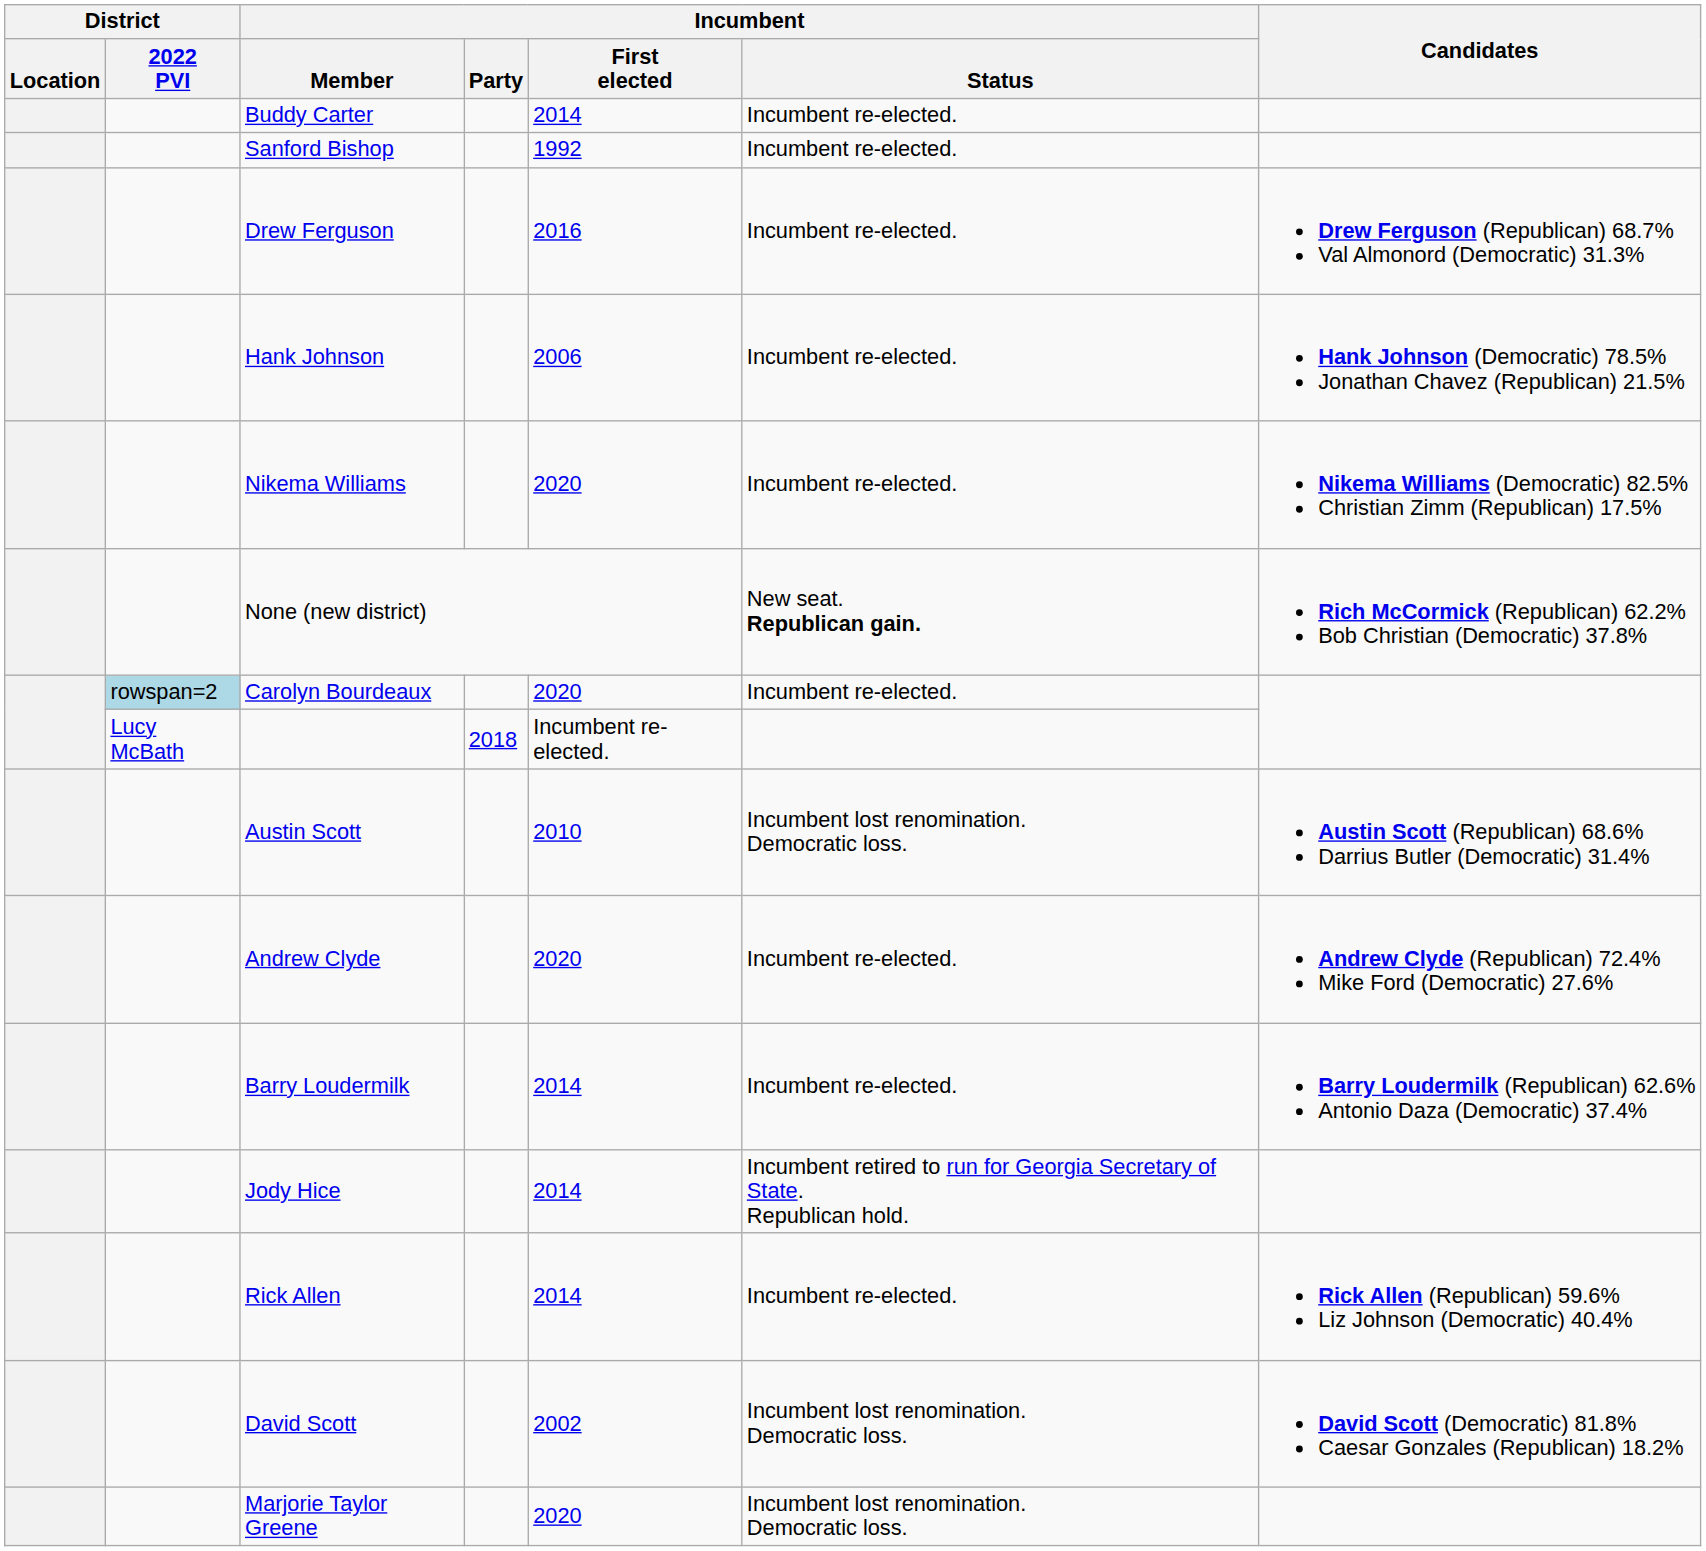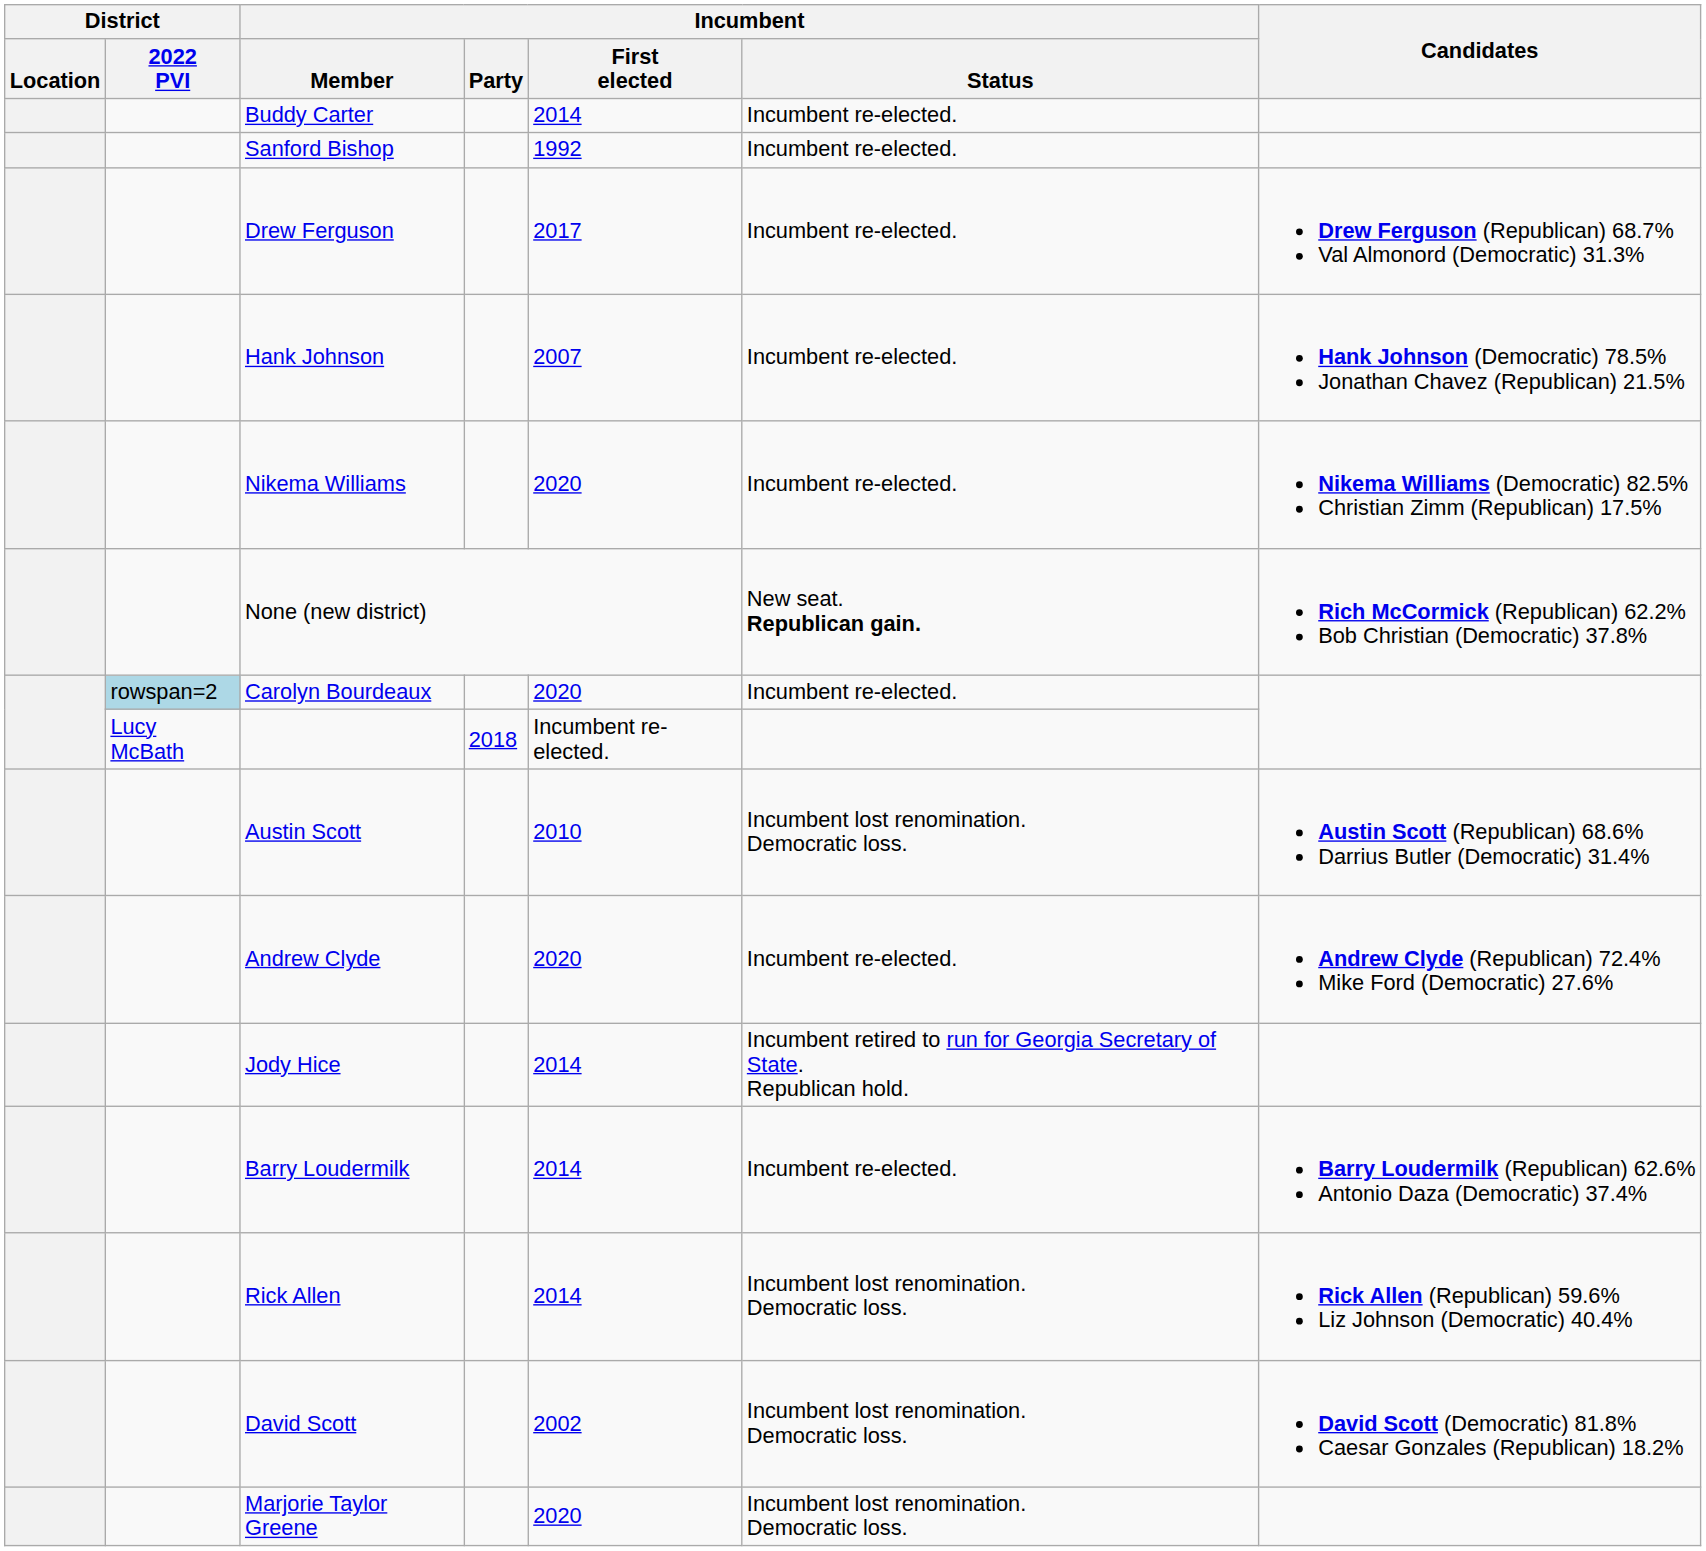(557, 230) 2016 -> (557, 230) 2017
(557, 357) 2006 -> (557, 357) 2007
rows swapped: (293, 1191) <-> (327, 1085)
(852, 1296) Incumbent re-elected. -> (887, 1296) Incumbent lost renomination. Democratic loss.
